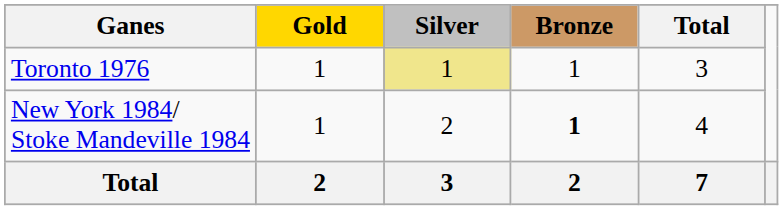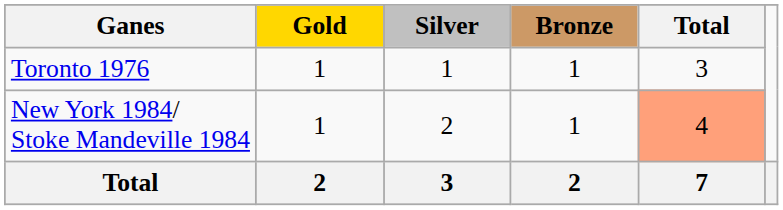(447, 68) khaki background -> (447, 68) no background
(574, 125) bold -> (574, 125) normal
(702, 125) no background -> (702, 125) lightsalmon background
